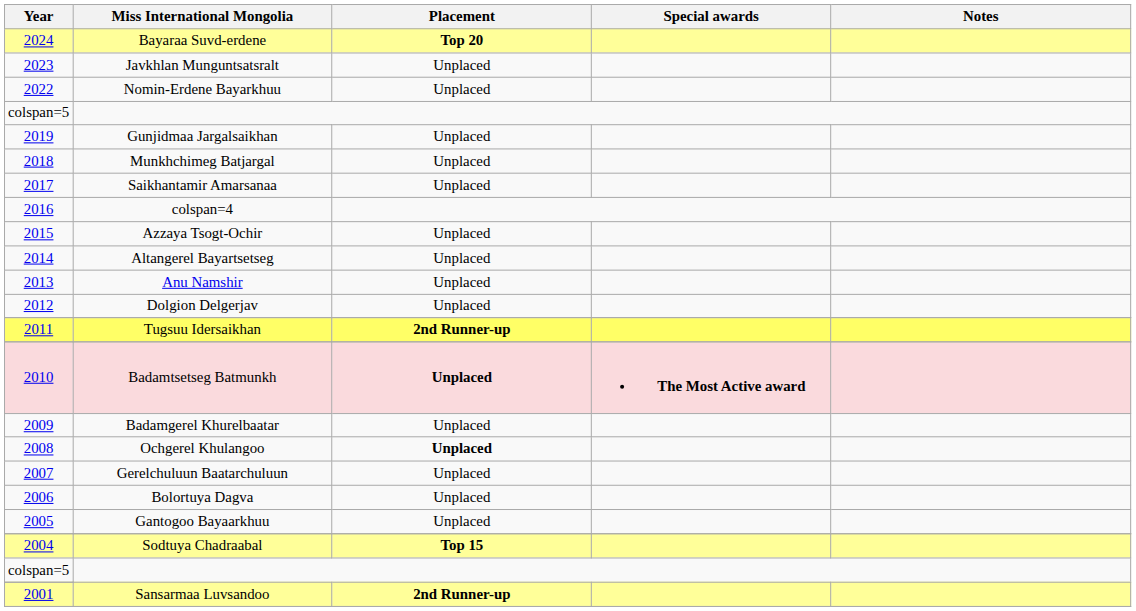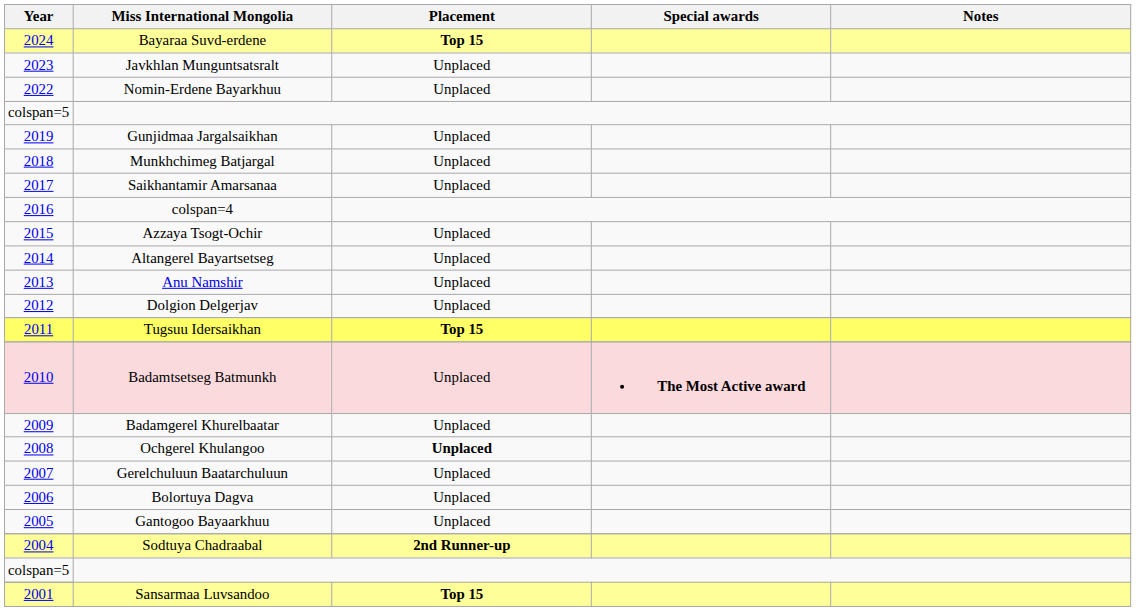(462, 40) Top 20 -> (462, 40) Top 15
(462, 329) 2nd Runner-up -> (462, 329) Top 15
(462, 377) bold -> (462, 377) normal
(462, 545) Top 15 -> (462, 545) 2nd Runner-up
(462, 593) 2nd Runner-up -> (462, 593) Top 15
